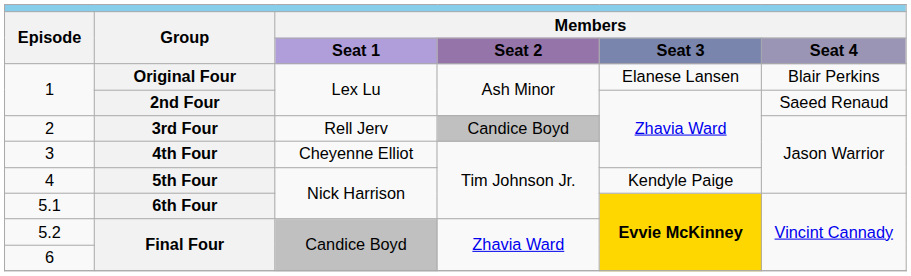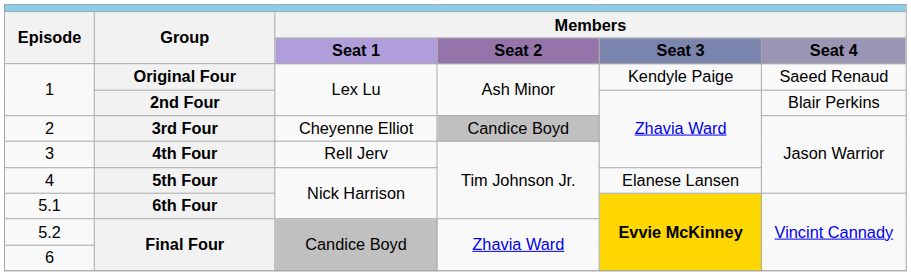(681, 76) Elanese Lansen -> (681, 76) Kendyle Paige
(834, 76) Blair Perkins -> (834, 76) Saeed Renaud
(834, 102) Saeed Renaud -> (834, 102) Blair Perkins
(356, 128) Rell Jerv -> (356, 128) Cheyenne Elliot
(356, 154) Cheyenne Elliot -> (356, 154) Rell Jerv
(681, 180) Kendyle Paige -> (681, 180) Elanese Lansen
